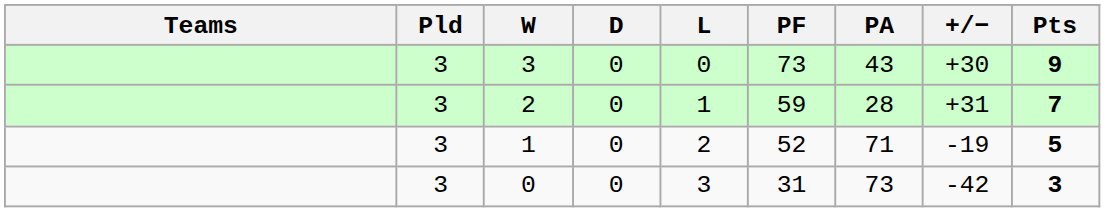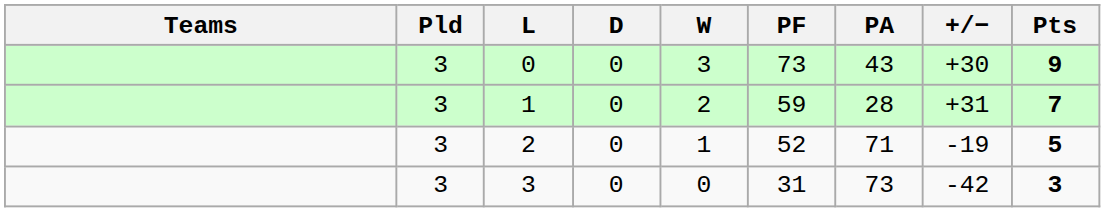columns swapped: (528, 25) <-> (704, 25)
